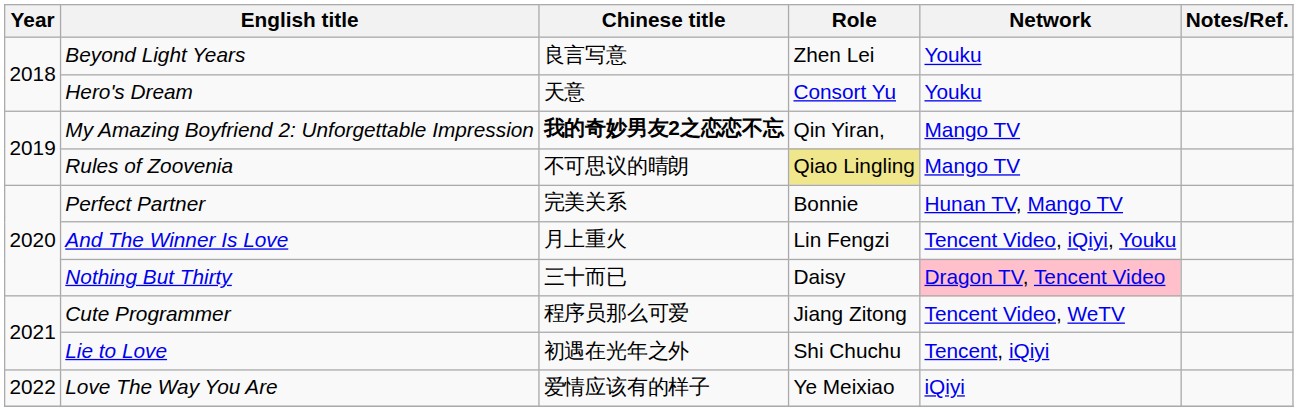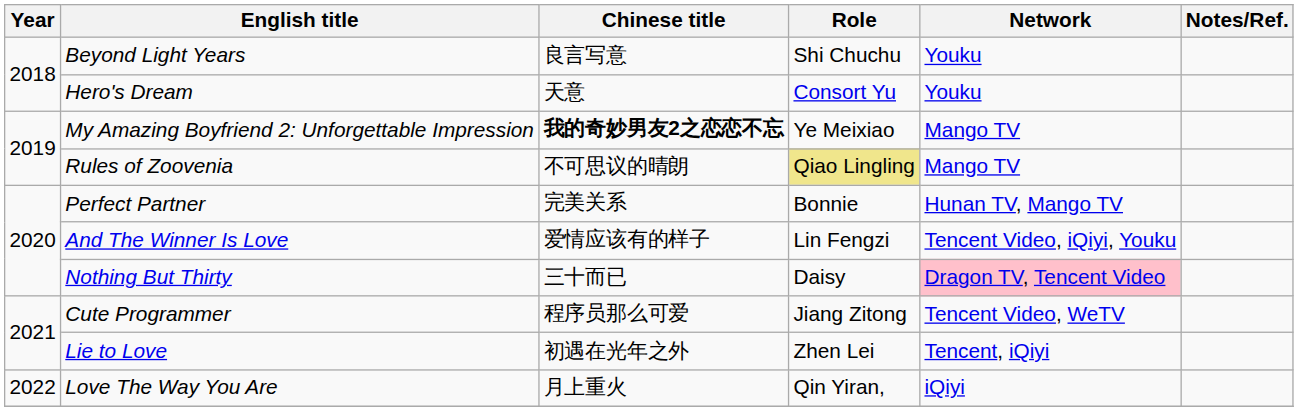(834, 55) Zhen Lei -> (847, 55) Shi Chuchu
(839, 129) Qin Yiran, -> (844, 129) Ye Meixiao
(585, 239) 月上重火 -> (627, 239) 爱情应该有的样子
(847, 351) Shi Chuchu -> (834, 351) Zhen Lei
(627, 387) 爱情应该有的样子 -> (585, 387) 月上重火
(844, 387) Ye Meixiao -> (839, 387) Qin Yiran,
